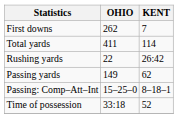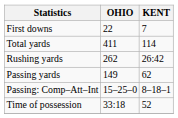(110, 28) 262 -> (108, 28) 22
(108, 59) 22 -> (110, 59) 262
